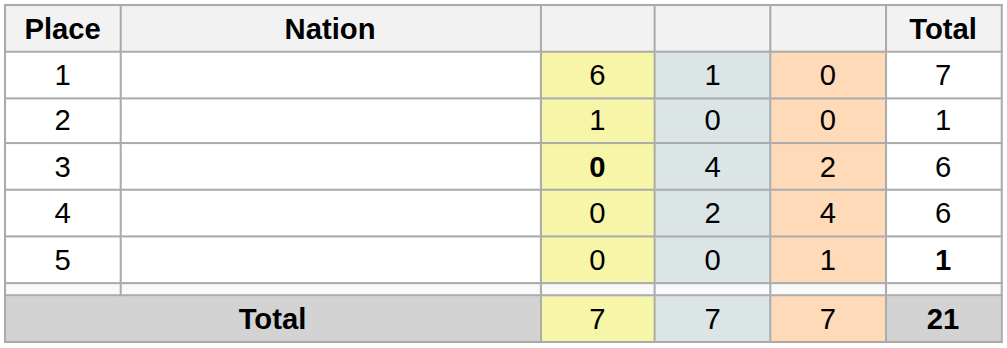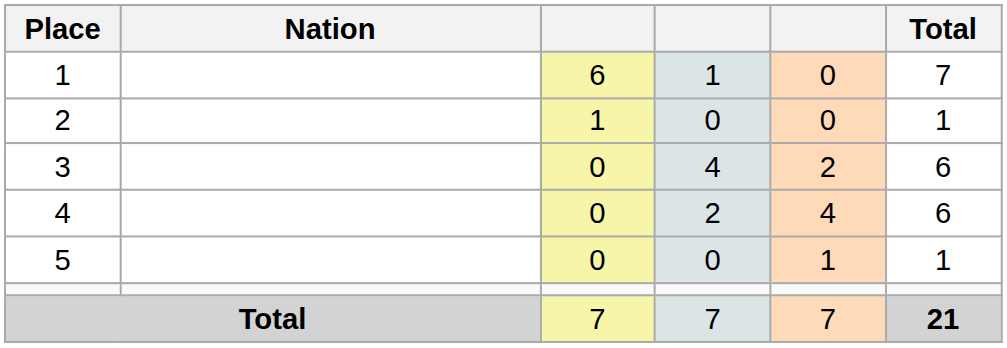(598, 167) bold -> (598, 167) normal
(943, 259) bold -> (943, 259) normal
